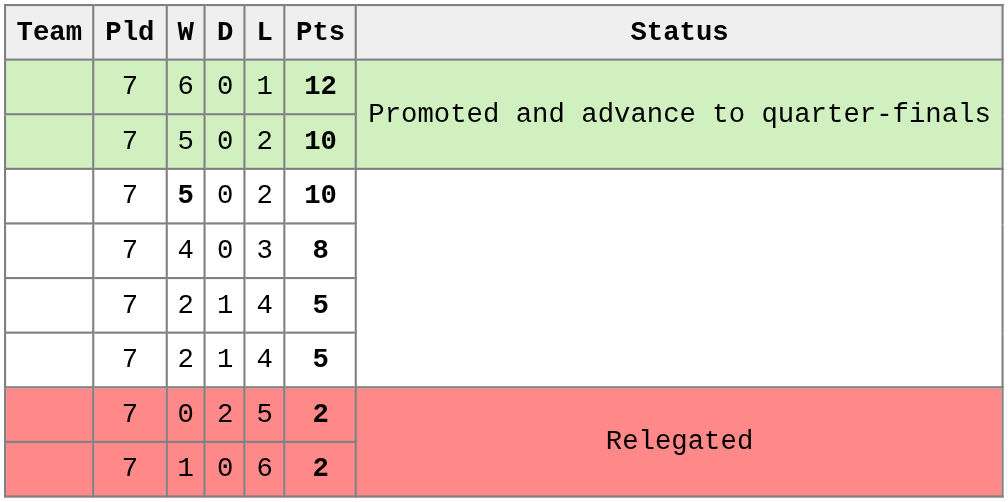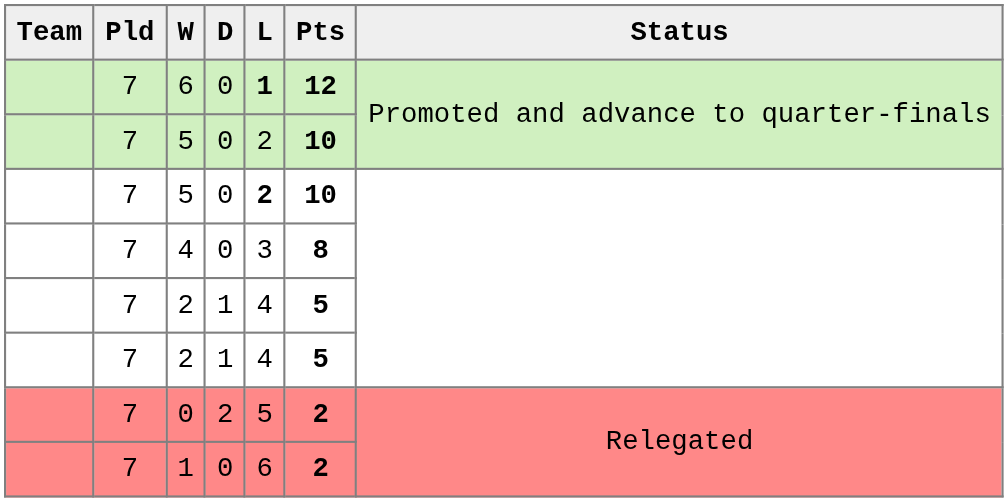(265, 87) normal -> (265, 87) bold
(186, 196) bold -> (186, 196) normal
(265, 196) normal -> (265, 196) bold
